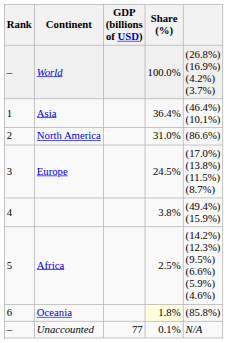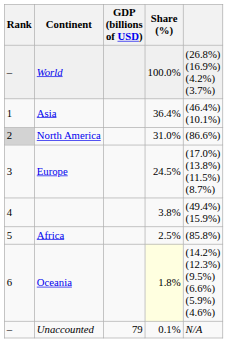(9, 136) no background -> (9, 136) lightgrey background
(203, 265) (14.2%) (12.3%) (9.5%) (6.6%) (5.9%) (4.6%) -> (203, 235) (85.8%)
(203, 312) (85.8%) -> (203, 282) (14.2%) (12.3%) (9.5%) (6.6%) (5.9%) (4.6%)
(137, 329) 77 -> (137, 329) 79
